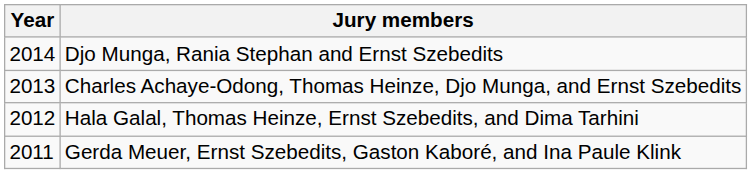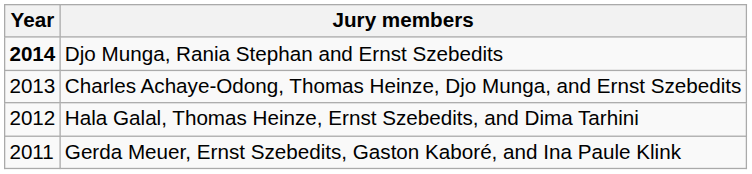(32, 53) normal -> (32, 53) bold
